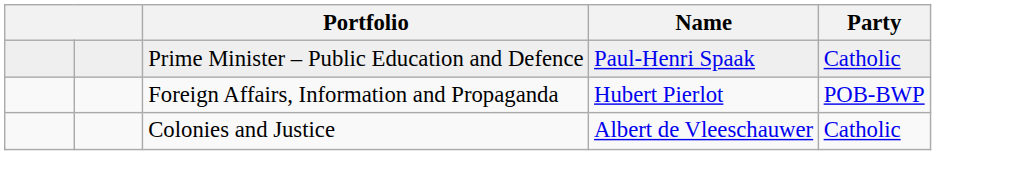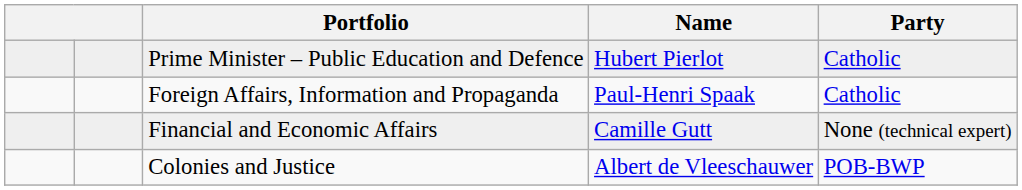(675, 58) Paul-Henri Spaak -> (659, 58) Hubert Pierlot
(659, 94) Hubert Pierlot -> (675, 94) Paul-Henri Spaak
(874, 94) POB-BWP -> (862, 94) Catholic
+ row: (293, 130)
(862, 130) Catholic -> (874, 166) POB-BWP
